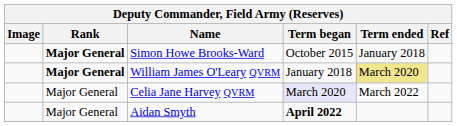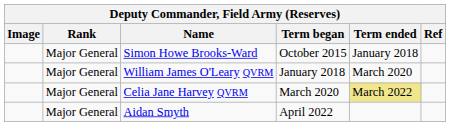(85, 53) bold -> (82, 53) normal
(85, 72) bold -> (82, 72) normal
(389, 72) khaki background -> (382, 72) no background
(316, 92) lavender background -> (309, 92) no background
(389, 92) no background -> (382, 92) khaki background
(314, 111) bold -> (306, 111) normal
